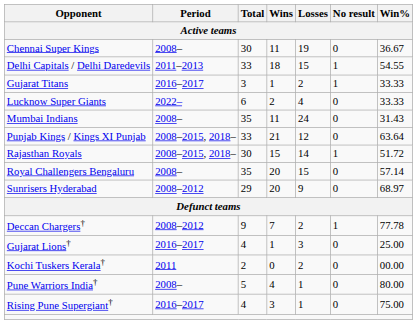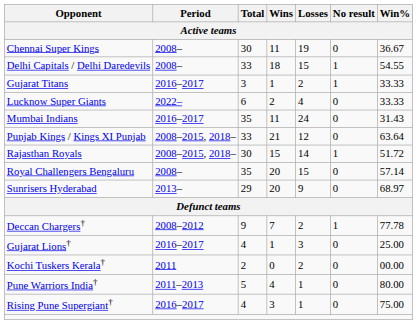(179, 66) 2011–2013 -> (169, 66) 2008–
(169, 119) 2008– -> (179, 119) 2016–2017
(179, 189) 2008–2012 -> (169, 189) 2013–
(169, 285) 2008– -> (179, 285) 2011–2013
